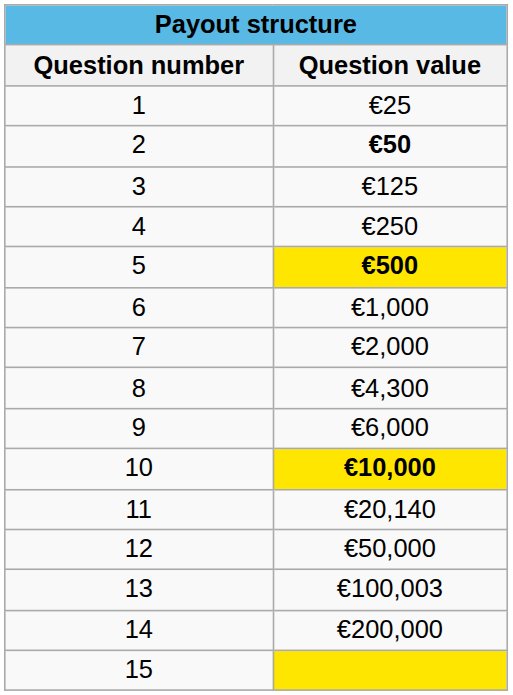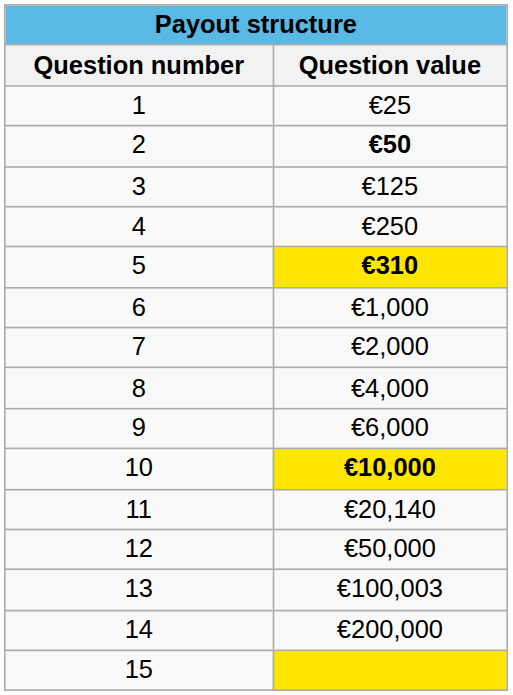(390, 266) €500 -> (390, 266) €310
(390, 387) €4,300 -> (390, 387) €4,000
